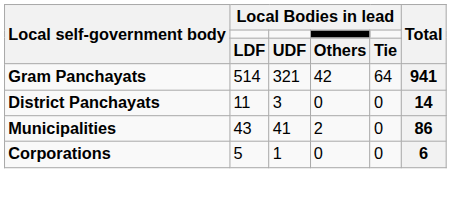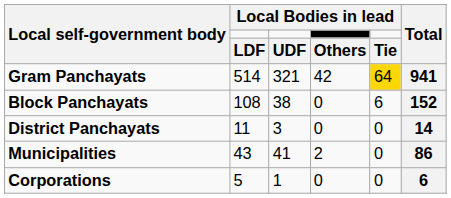(383, 76) no background -> (383, 76) gold background
+ row: (78, 102)
